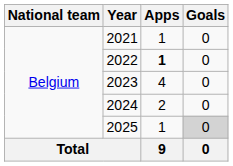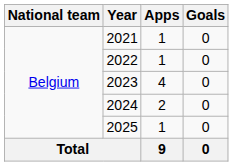(162, 60) bold -> (162, 60) normal
(206, 127) lightgrey background -> (206, 127) no background
